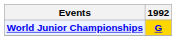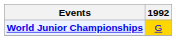(158, 28) bold -> (158, 28) normal
